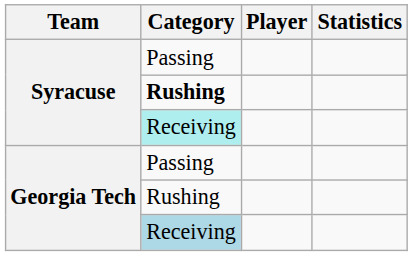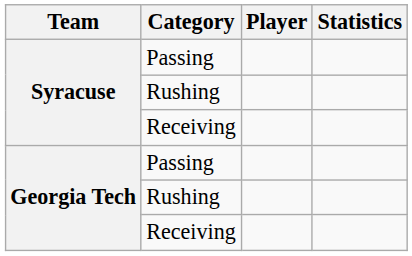(186, 92) bold -> (183, 92) normal
(191, 127) paleturquoise background -> (191, 127) no background
(191, 232) lightblue background -> (191, 232) no background
